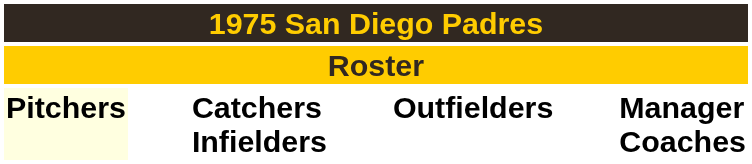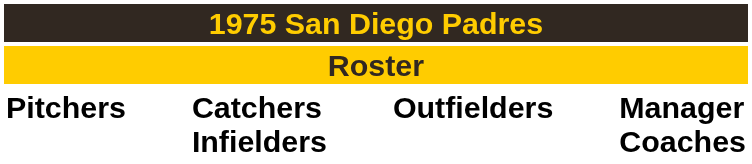(66, 107) lightyellow background -> (66, 107) no background
